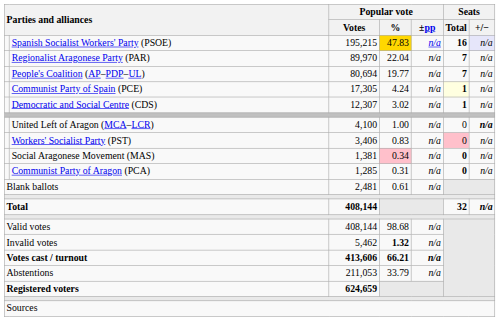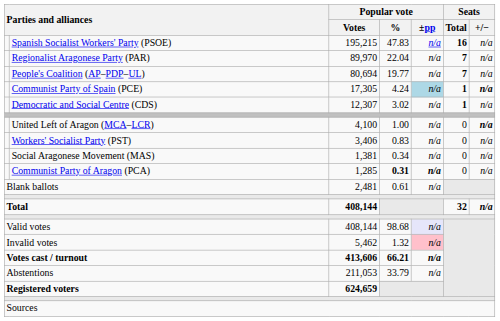(398, 43) gold background -> (398, 43) no background
(486, 43) lavender background -> (486, 43) no background
(435, 89) no background -> (435, 89) lightblue background
(464, 89) lightyellow background -> (464, 89) no background
(486, 89) normal -> (486, 89) bold
(464, 140) pink background -> (464, 140) no background
(400, 156) pink background -> (400, 156) no background
(464, 156) bold -> (464, 156) normal
(400, 171) normal -> (400, 171) bold
(435, 171) normal -> (434, 171) bold
(464, 171) bold -> (464, 171) normal
(435, 226) no background -> (435, 226) lavender background
(400, 242) bold -> (400, 242) normal
(435, 242) no background -> (435, 242) pink background
